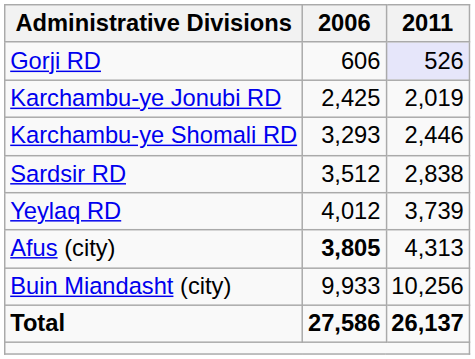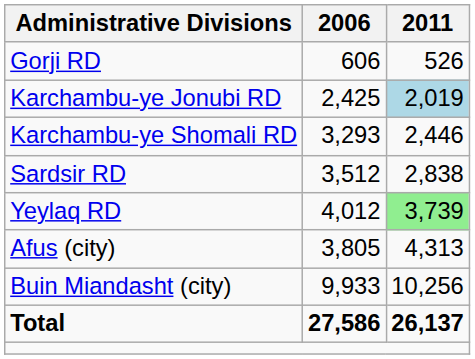(444, 60) lavender background -> (444, 60) no background
(434, 98) no background -> (434, 98) lightblue background
(434, 211) no background -> (434, 211) lightgreen background
(351, 248) bold -> (351, 248) normal
